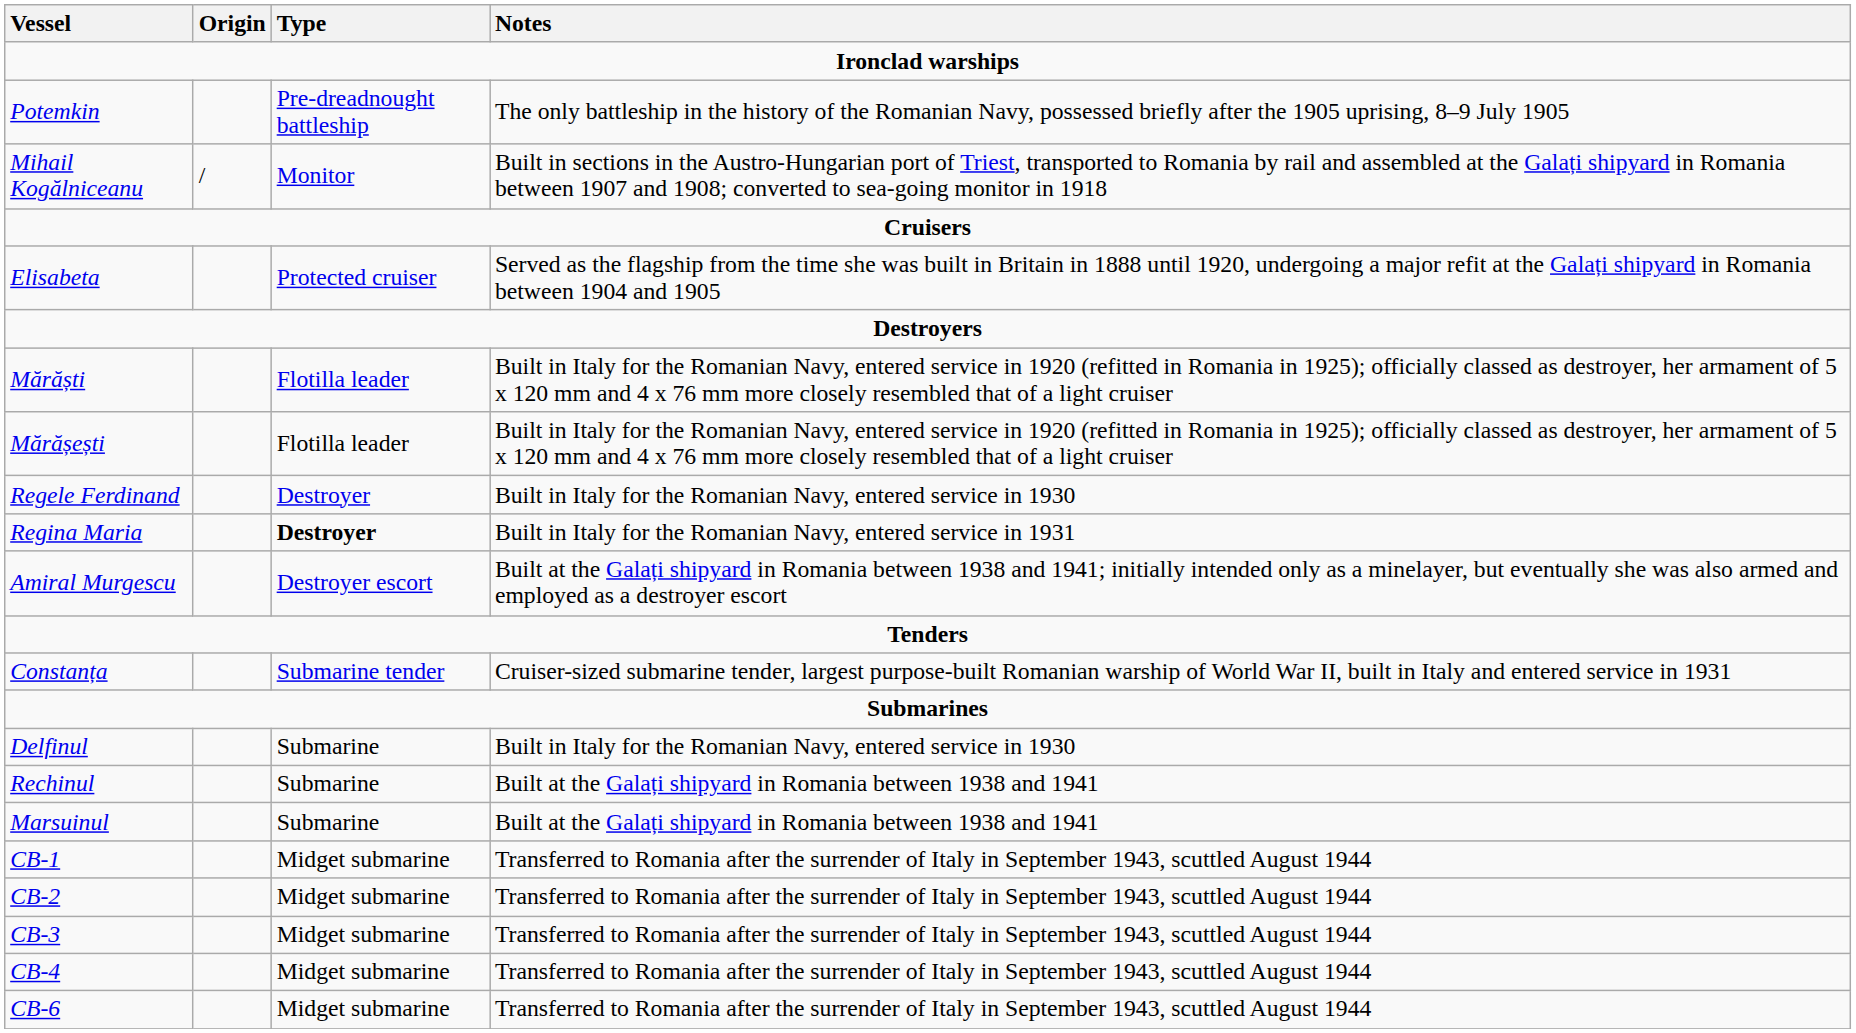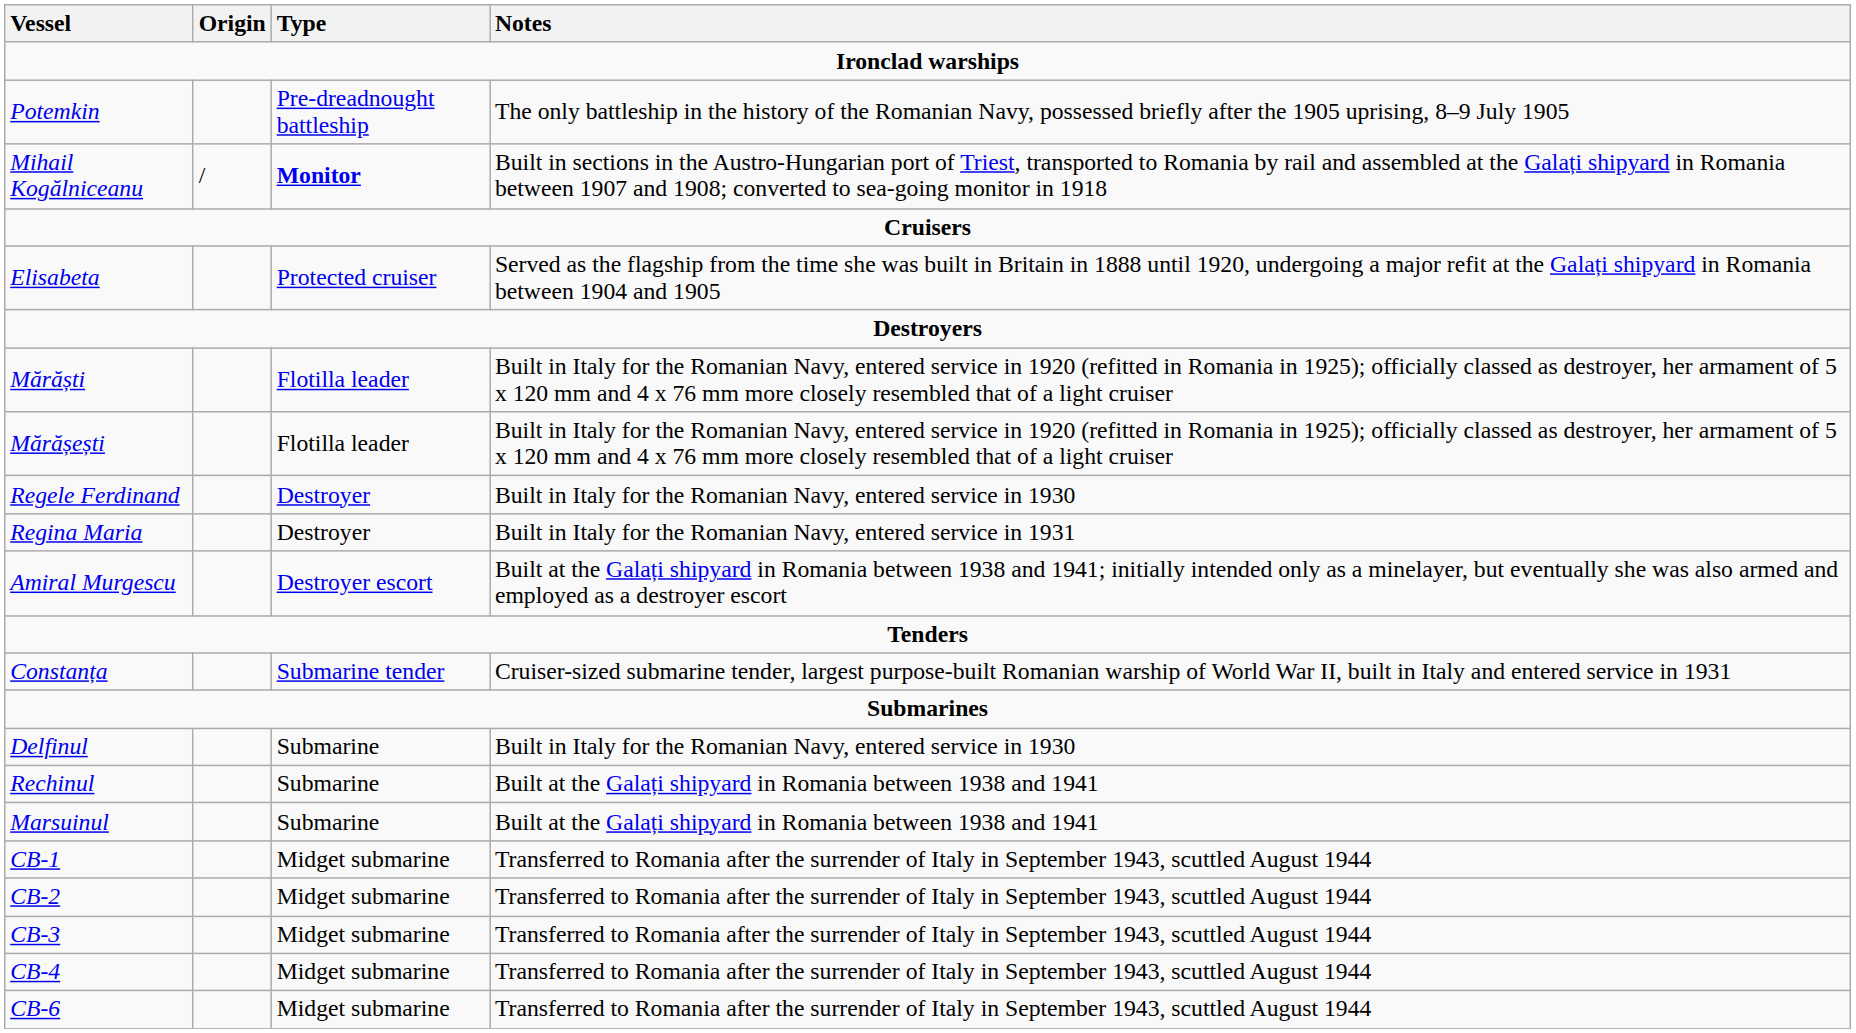(316, 175) normal -> (319, 175) bold
(326, 532) bold -> (323, 532) normal
